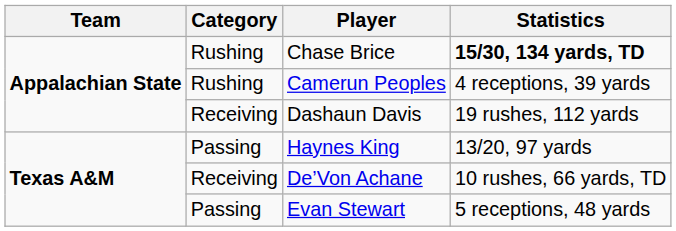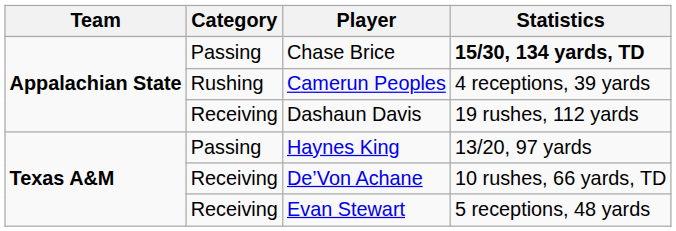(227, 52) Rushing -> (226, 52) Passing
(226, 209) Passing -> (234, 209) Receiving
